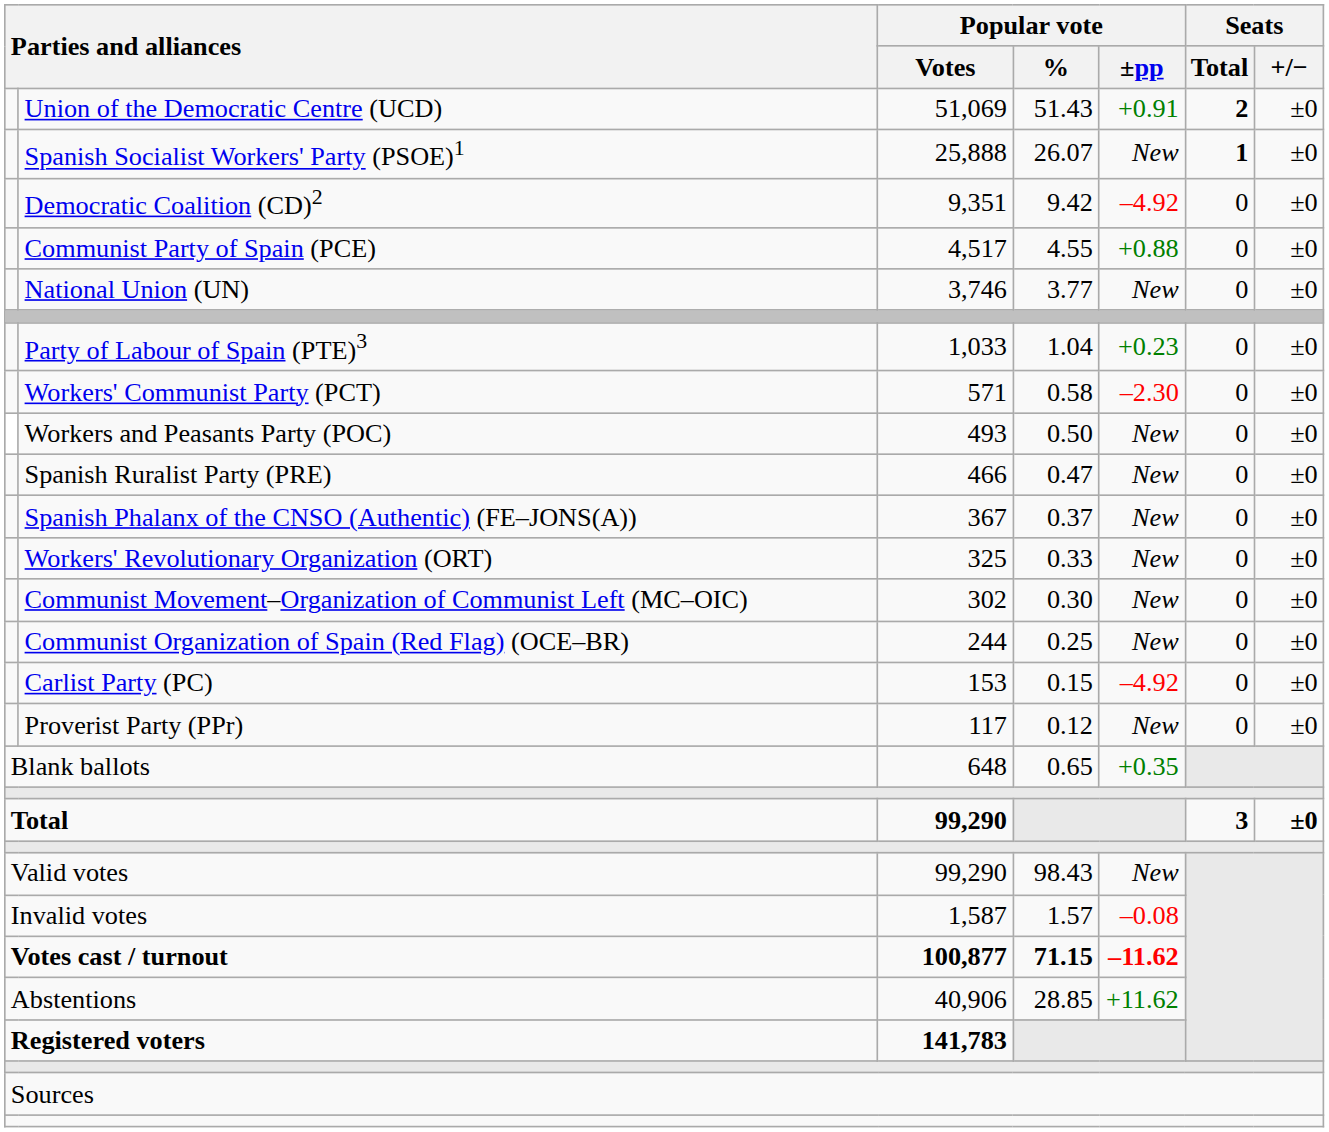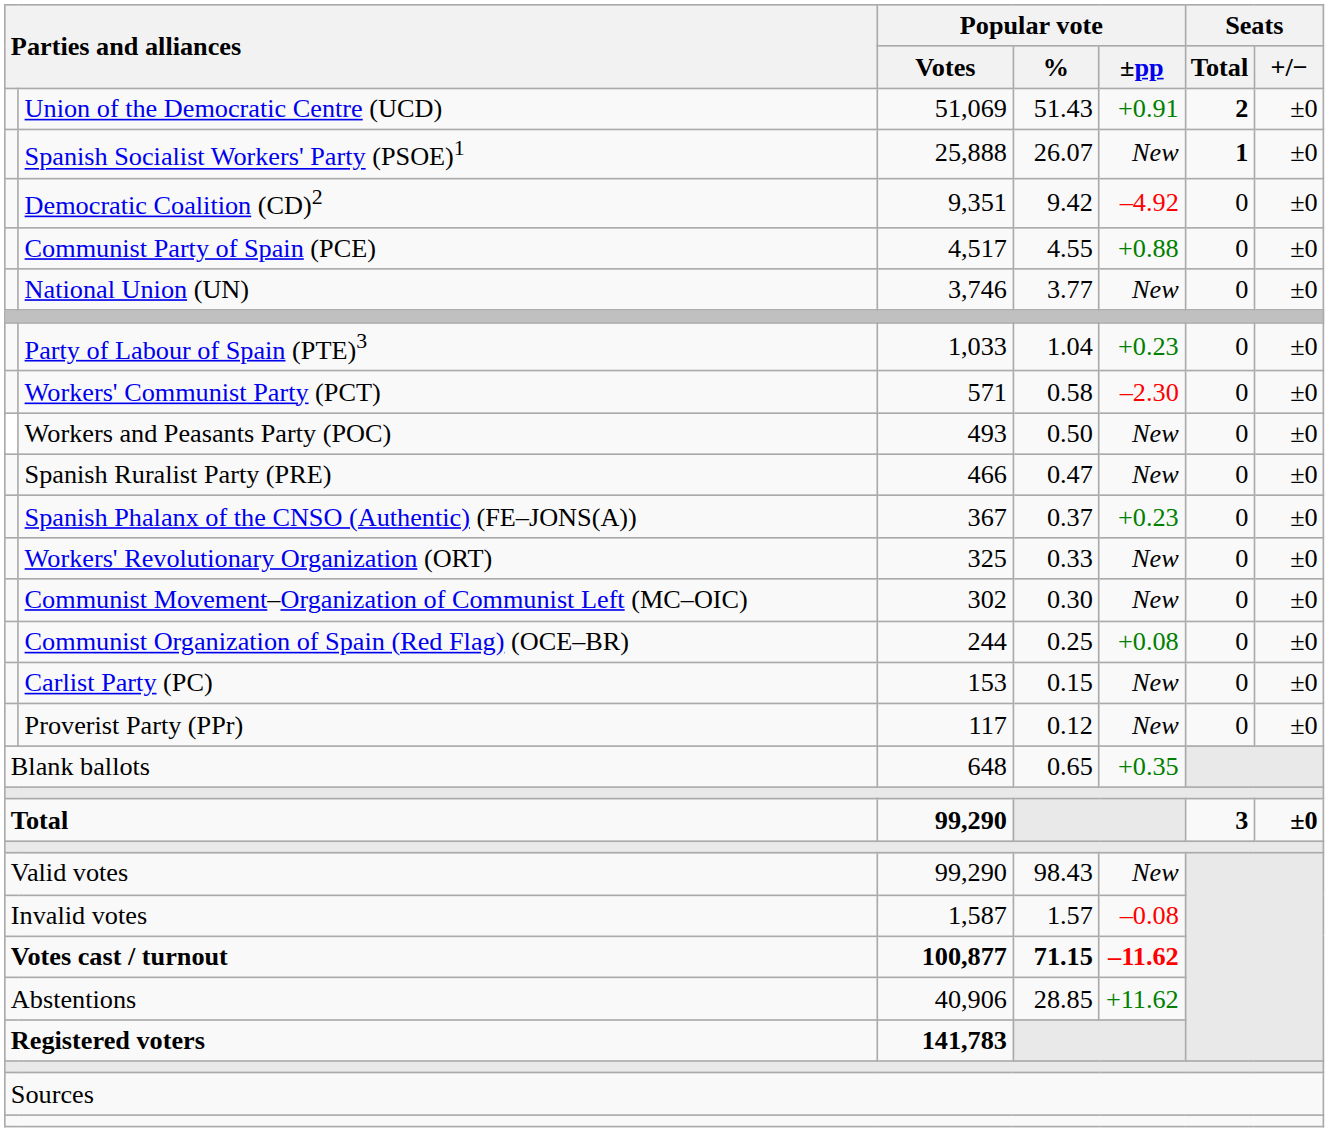(1155, 516) New -> (1148, 516) +0.23
(1155, 641) New -> (1148, 641) +0.08
(1149, 682) –4.92 -> (1155, 682) New
